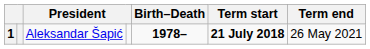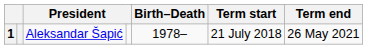(170, 34) bold -> (170, 34) normal
(248, 34) bold -> (246, 34) normal
